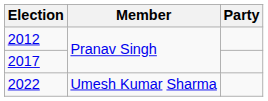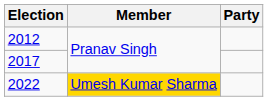(144, 84) no background -> (144, 84) gold background
